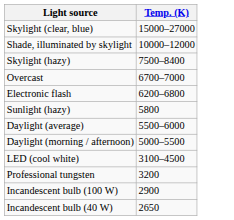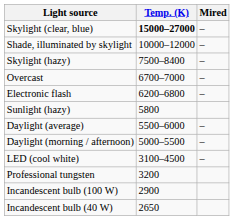+ column: (213, 12)
(167, 28) normal -> (167, 28) bold
